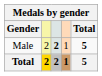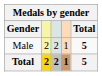(56, 45) bold -> (56, 45) normal
